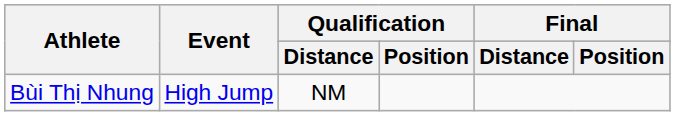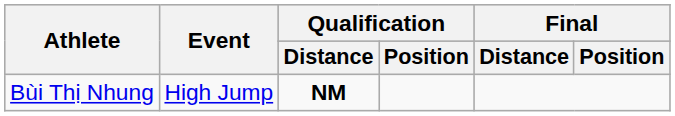(329, 93) normal -> (329, 93) bold
